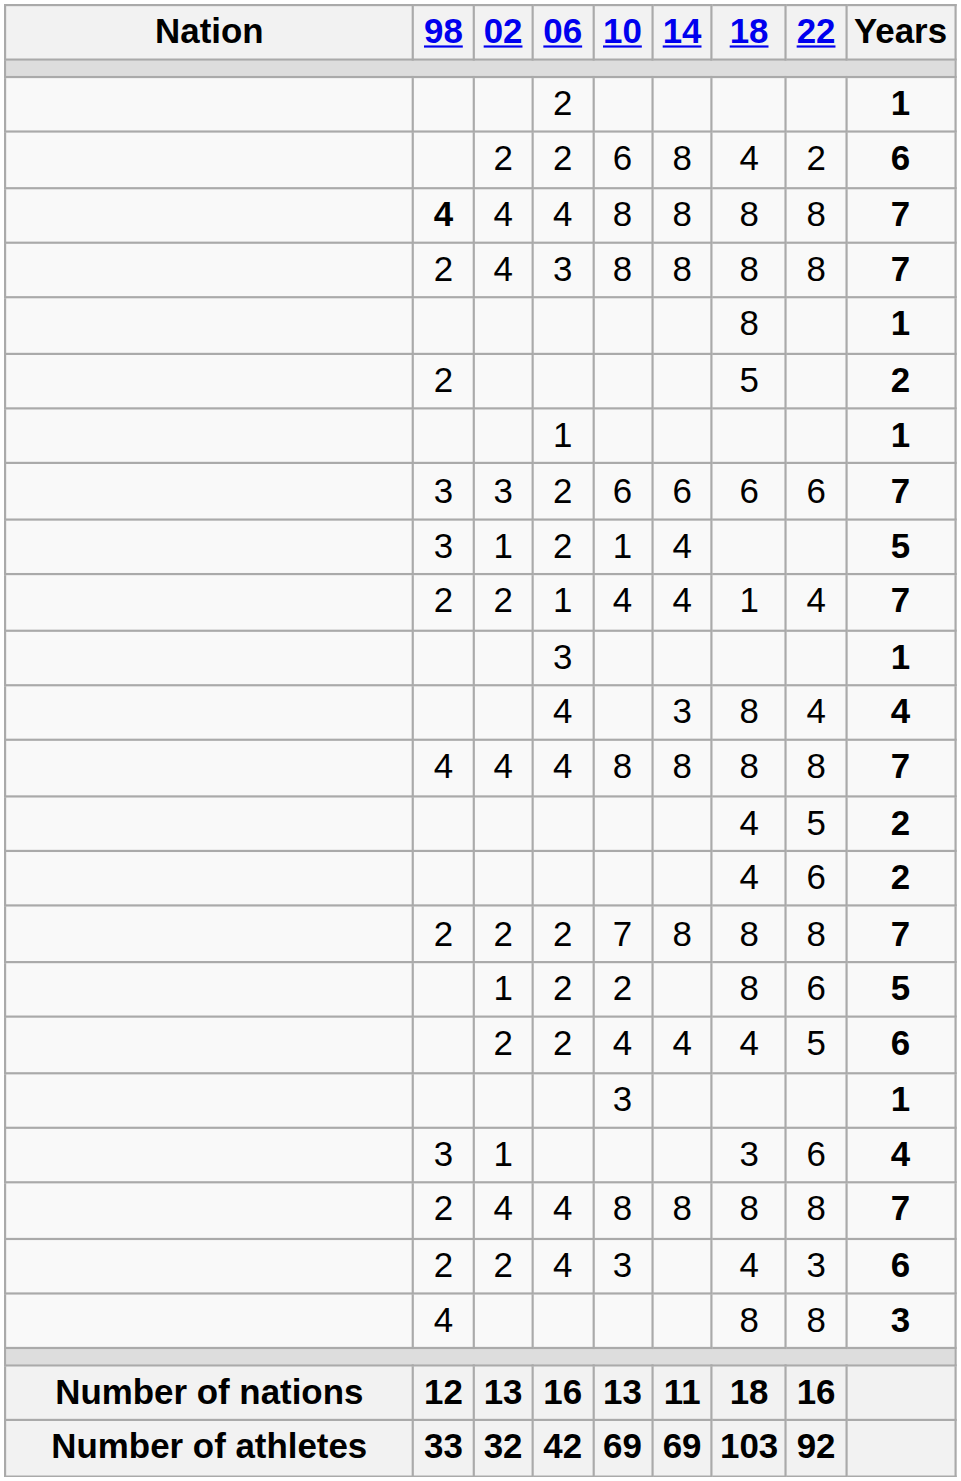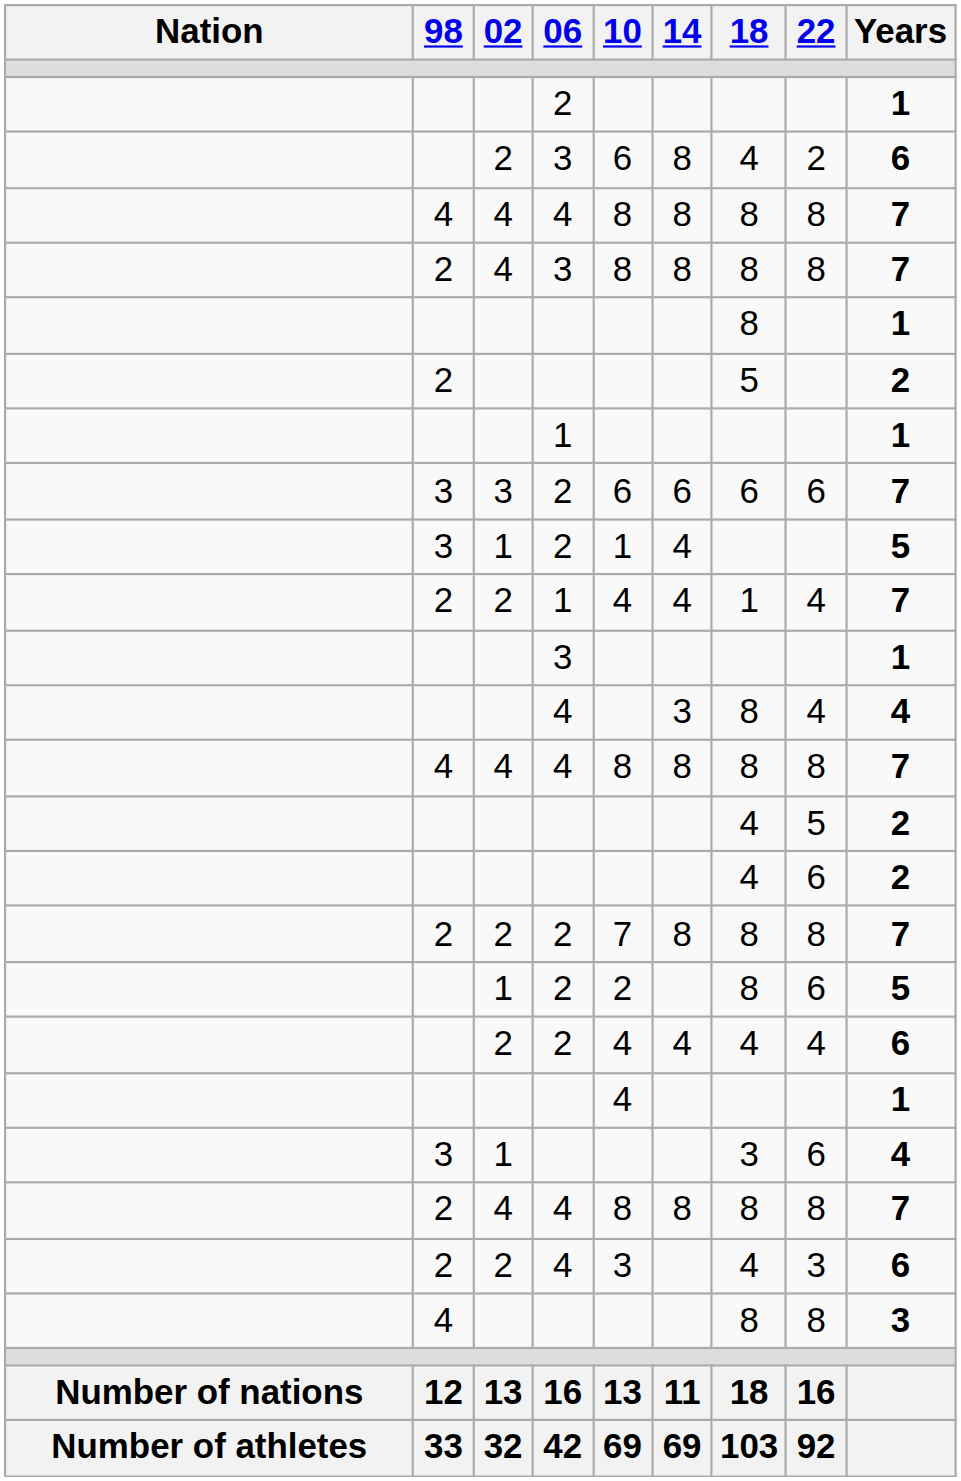(563, 158) 2 -> (563, 158) 3
(443, 214) bold -> (443, 214) normal
(816, 1043) 5 -> (816, 1043) 4
(622, 1099) 3 -> (622, 1099) 4
